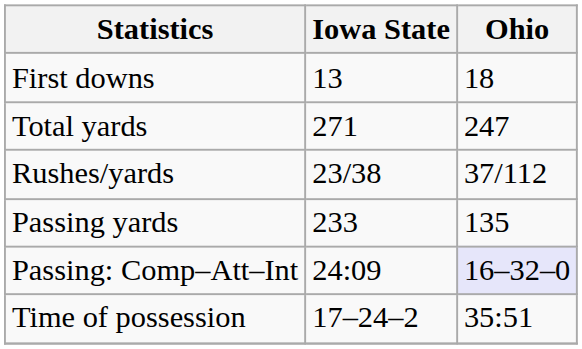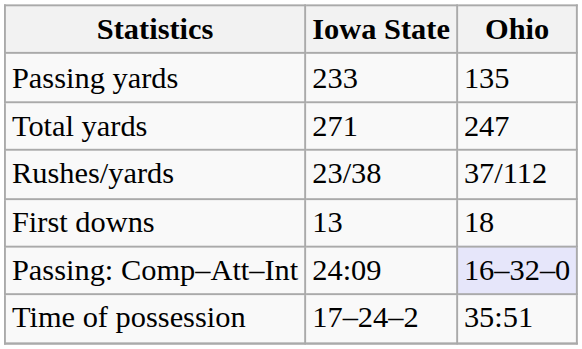rows swapped: (83, 77) <-> (95, 221)
